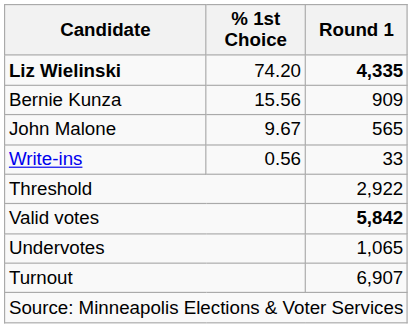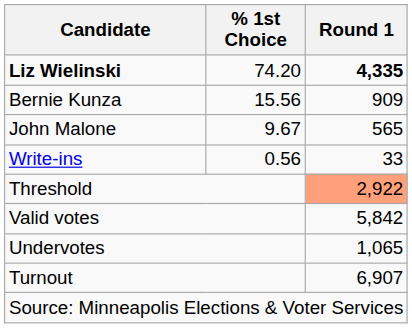(380, 188) no background -> (380, 188) lightsalmon background
(380, 218) bold -> (380, 218) normal
